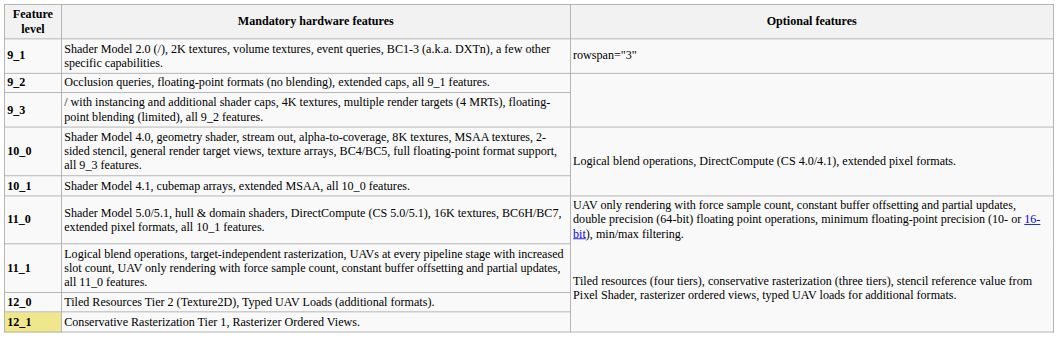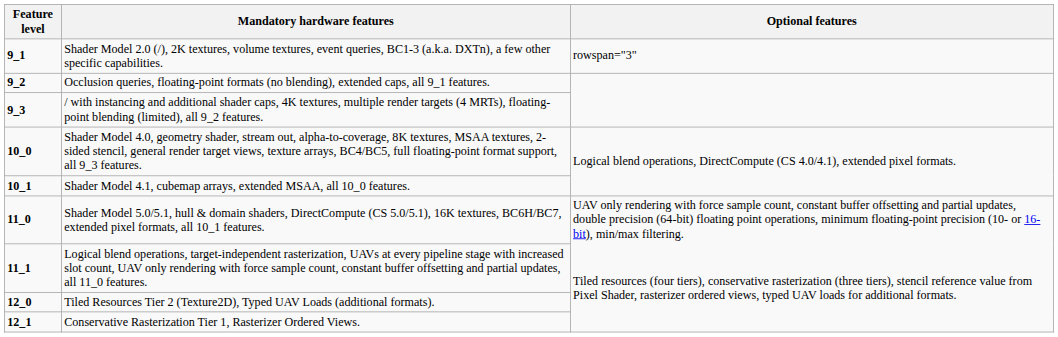(19, 322) khaki background -> (19, 322) no background
